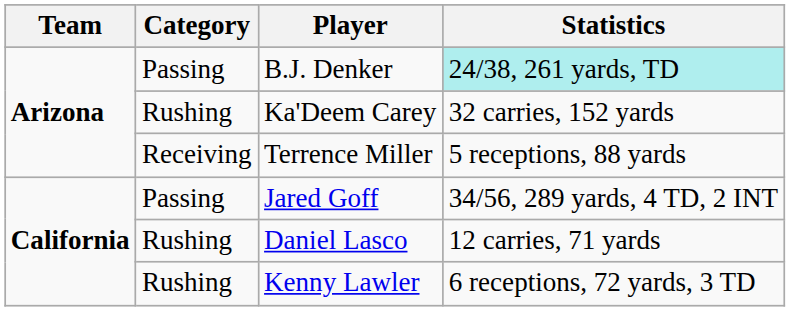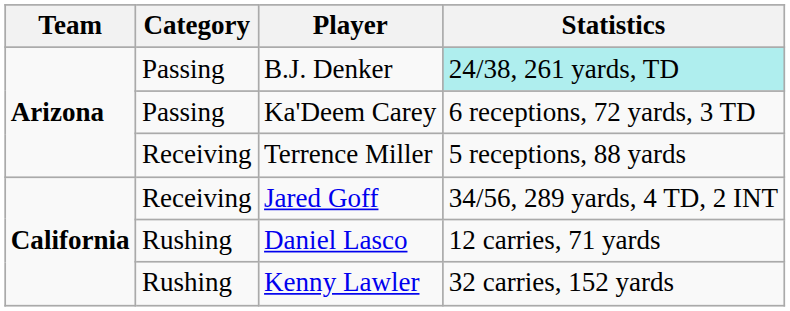(187, 111) Rushing -> (183, 111) Passing
(561, 111) 32 carries, 152 yards -> (602, 111) 6 receptions, 72 yards, 3 TD
(183, 197) Passing -> (197, 197) Receiving
(602, 283) 6 receptions, 72 yards, 3 TD -> (561, 283) 32 carries, 152 yards
